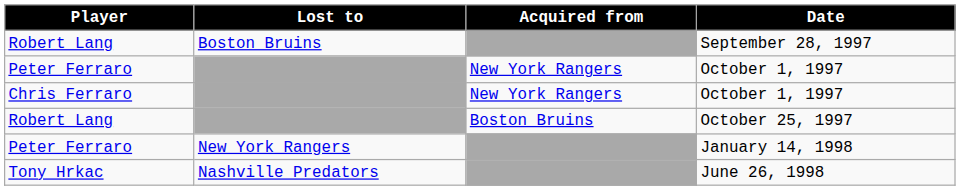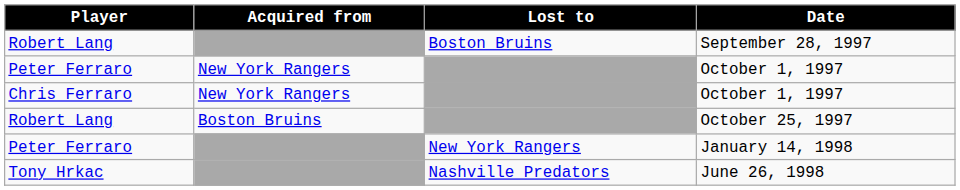columns swapped: (581, 18) <-> (330, 18)
